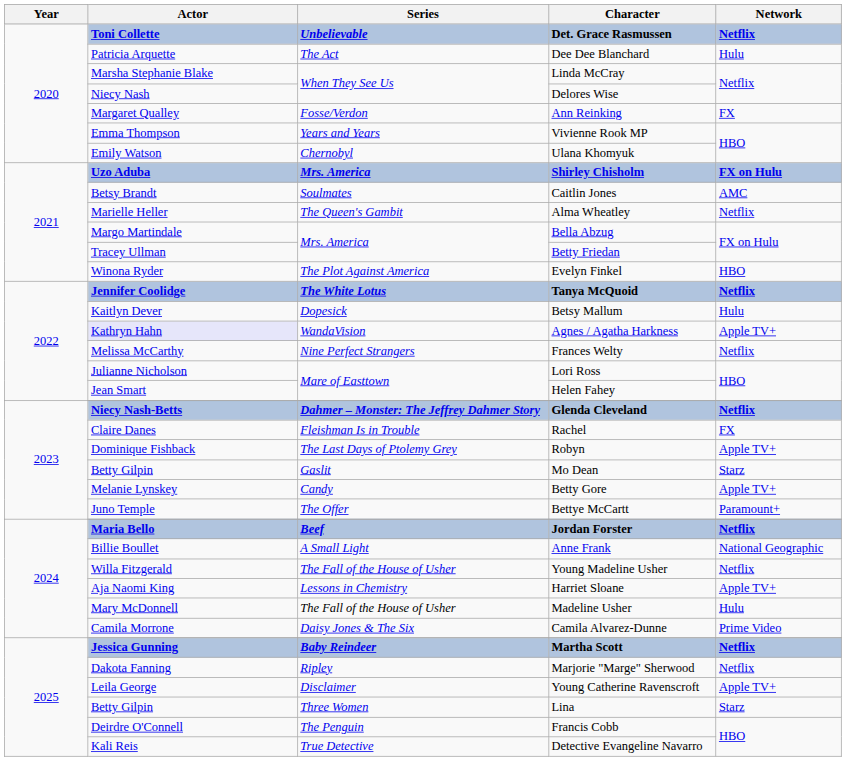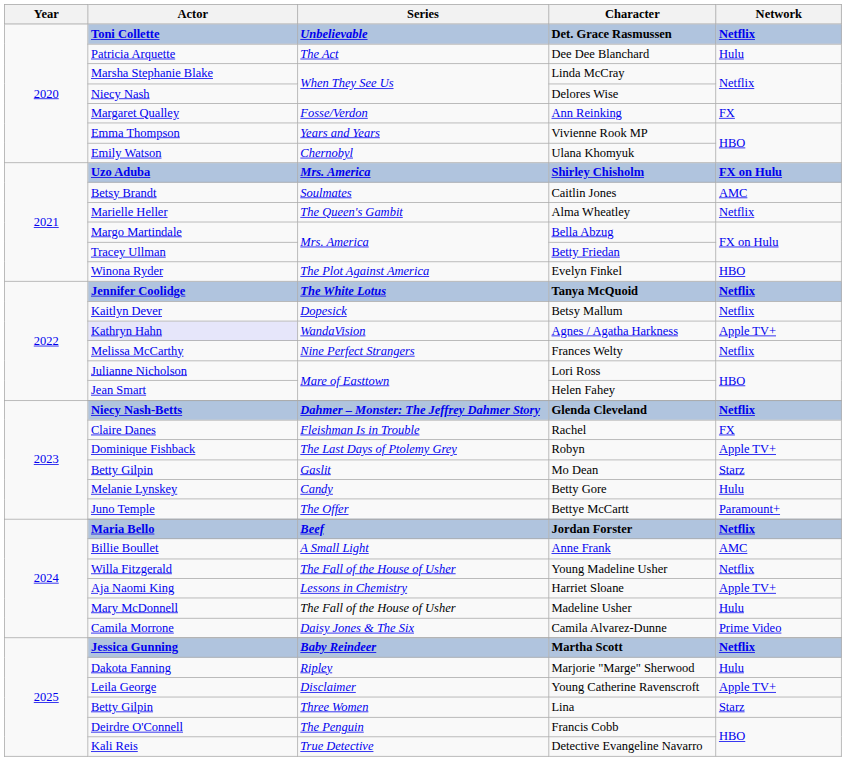(731, 311) Hulu -> (737, 311) Netflix
(747, 489) Apple TV+ -> (731, 489) Hulu
(771, 548) National Geographic -> (733, 548) AMC
(737, 667) Netflix -> (731, 667) Hulu
